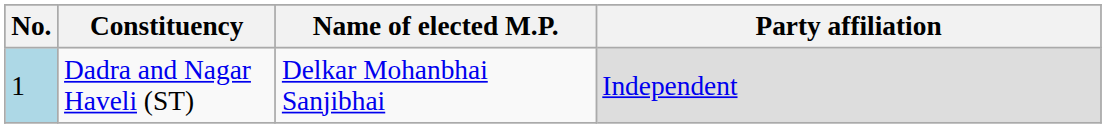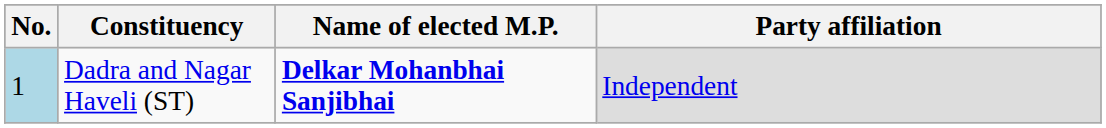(385, 84) normal -> (393, 84) bold
